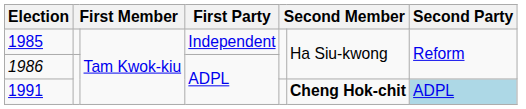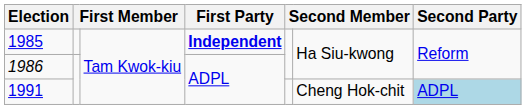(232, 41) normal -> (235, 41) bold
(348, 91) bold -> (350, 91) normal
